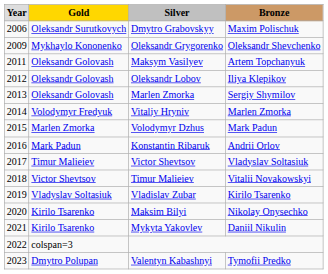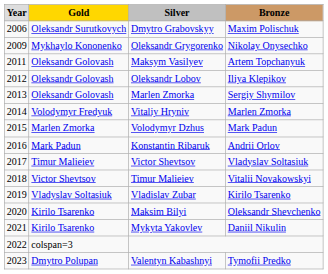(274, 46) Oleksandr Shevchenko -> (268, 46) Nikolay Onysechko
(268, 211) Nikolay Onysechko -> (274, 211) Oleksandr Shevchenko
